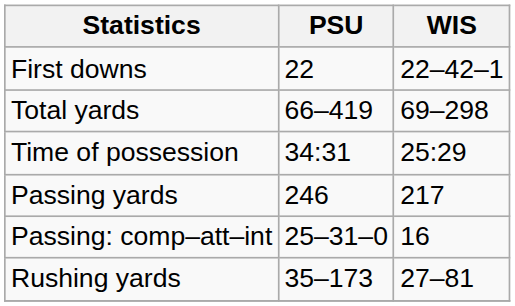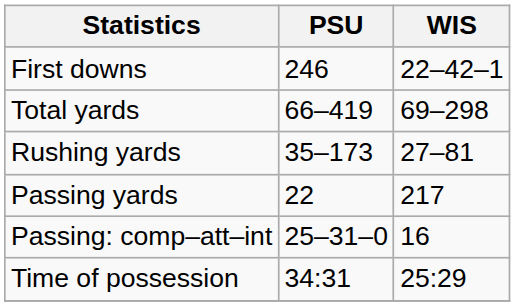(299, 68) 22 -> (307, 68) 246
rows swapped: (96, 278) <-> (125, 152)
(307, 194) 246 -> (299, 194) 22
